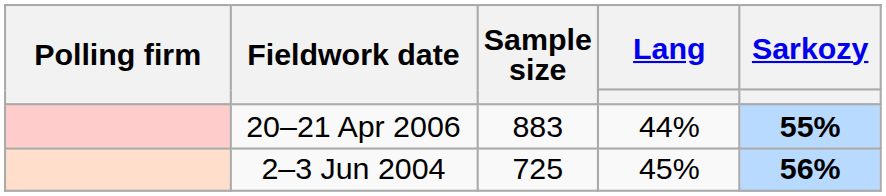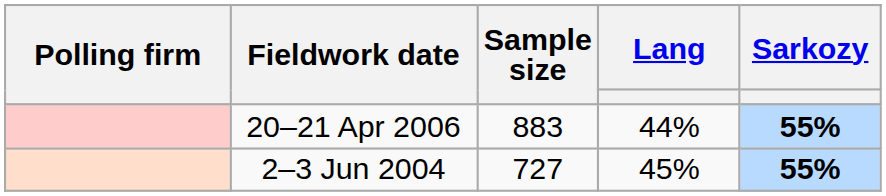(538, 170) 725 -> (538, 170) 727
(810, 170) 56% -> (810, 170) 55%
